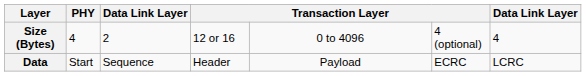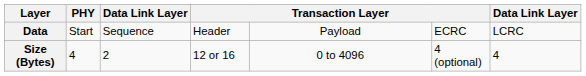rows swapped: (35, 62) <-> (35, 37)
